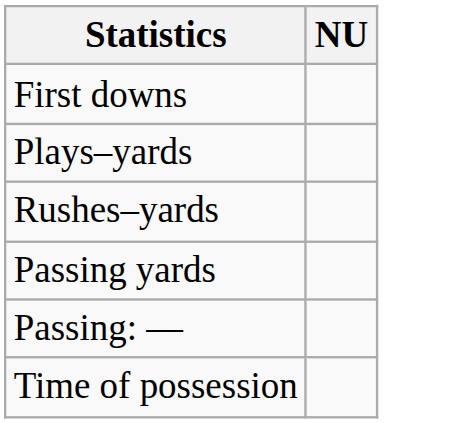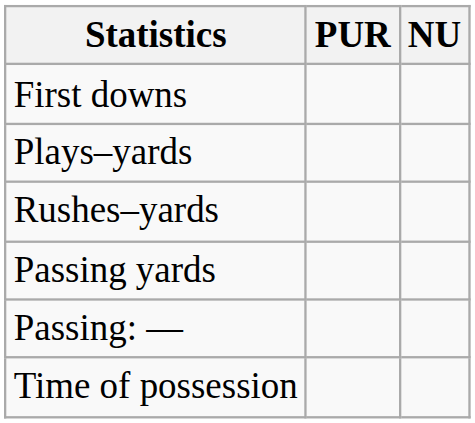+ column: (353, 34)
